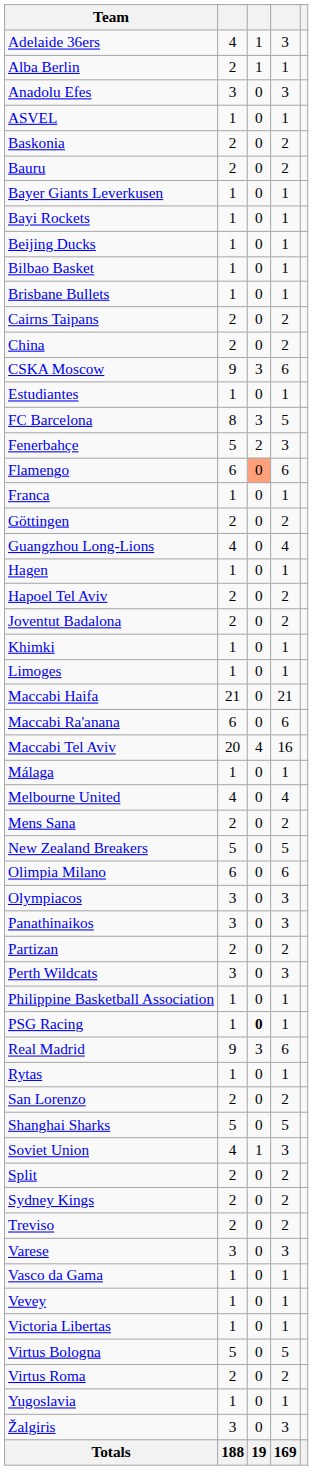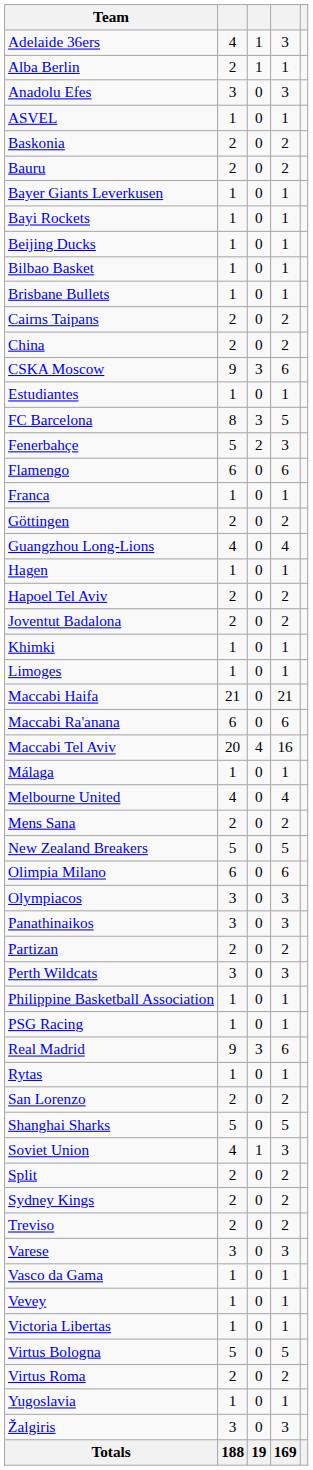(259, 470) lightsalmon background -> (259, 470) no background
(259, 1024) bold -> (259, 1024) normal
